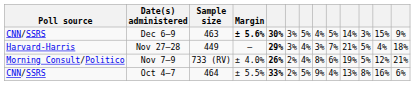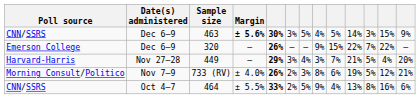+ row: (211, 47)
(401, 47) 18% -> (406, 60) 20%
(306, 60) 4% -> (306, 74) 3%
